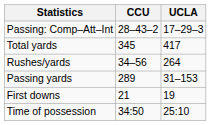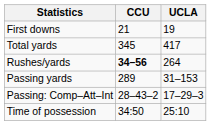rows swapped: (33, 95) <-> (60, 29)
(132, 62) normal -> (132, 62) bold
